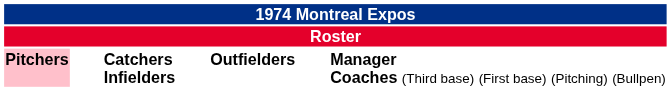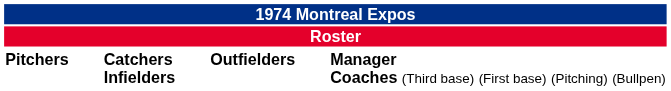(37, 59) pink background -> (37, 59) no background
